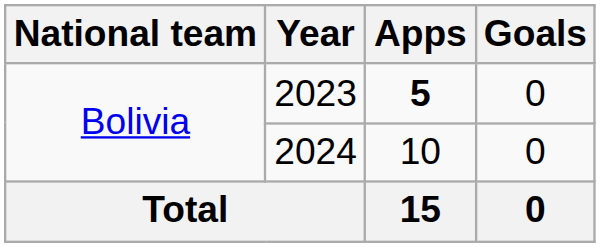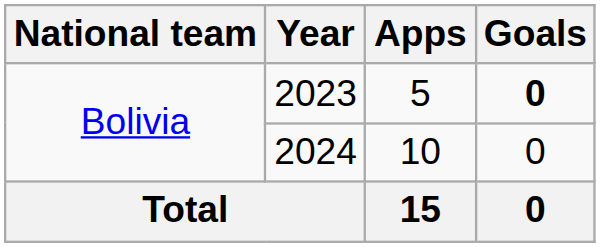(420, 92) bold -> (420, 92) normal
(535, 92) normal -> (535, 92) bold
